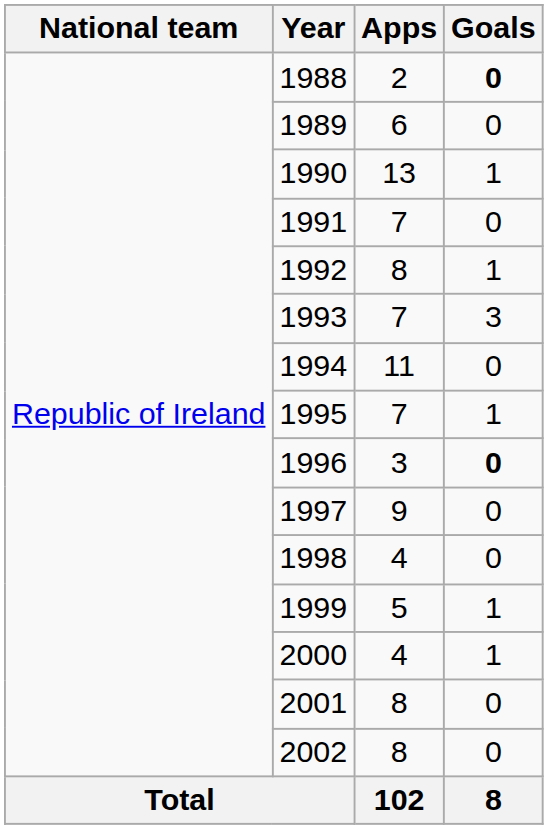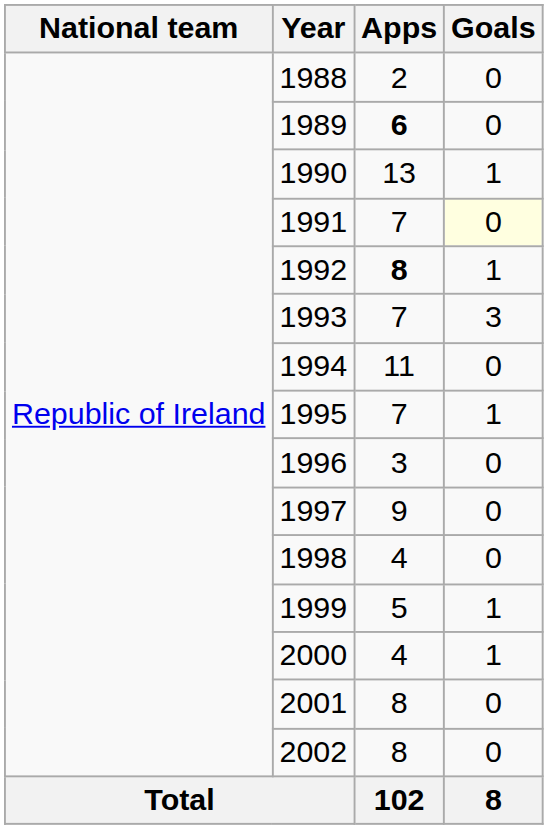(493, 76) bold -> (493, 76) normal
(399, 125) normal -> (399, 125) bold
(493, 221) no background -> (493, 221) lightyellow background
(399, 269) normal -> (399, 269) bold
(493, 462) bold -> (493, 462) normal
